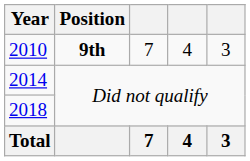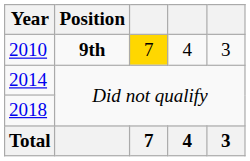(149, 49) no background -> (149, 49) gold background
